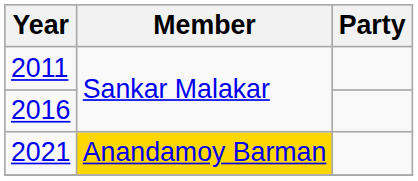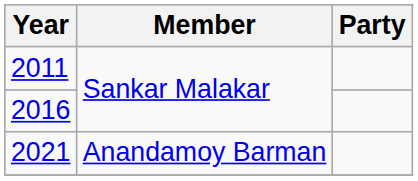(205, 152) gold background -> (205, 152) no background
